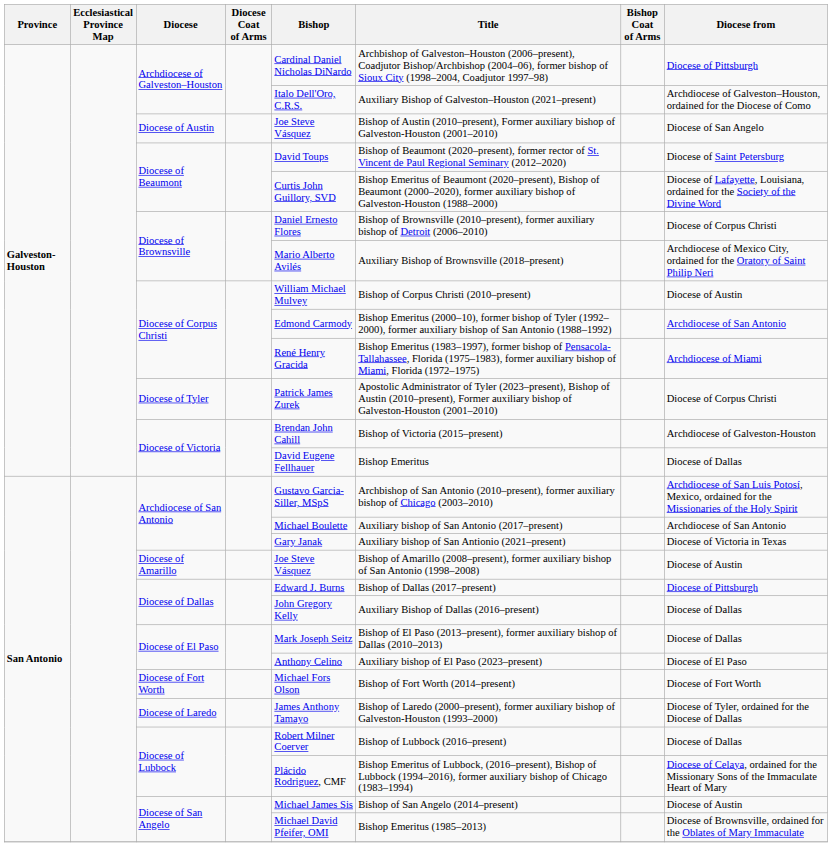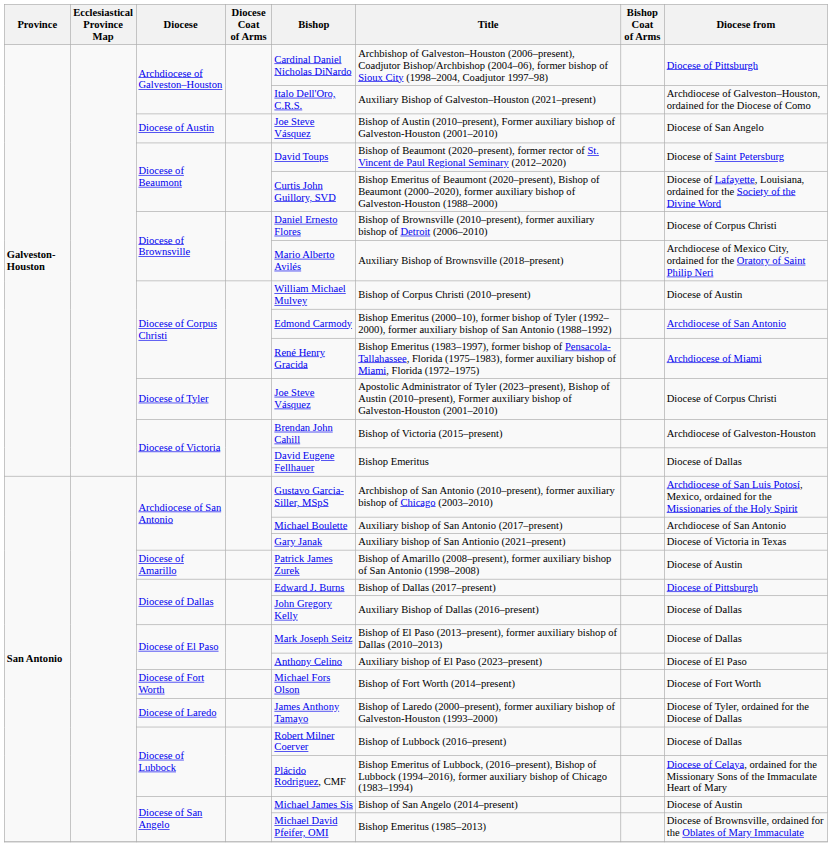(304, 399) Patrick James Zurek -> (294, 399) Joe Steve Vásquez
(294, 564) Joe Steve Vásquez -> (304, 564) Patrick James Zurek
